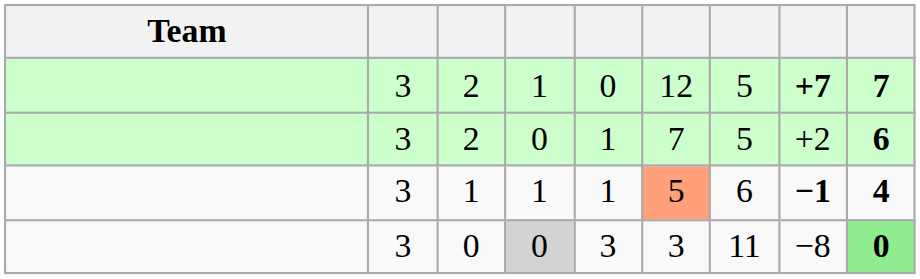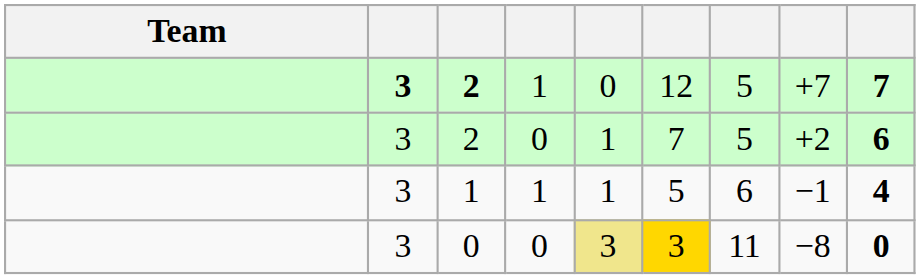(403, 84) normal -> (403, 84) bold
(471, 84) normal -> (471, 84) bold
(813, 84) bold -> (813, 84) normal
(676, 191) lightsalmon background -> (676, 191) no background
(813, 191) bold -> (813, 191) normal
(540, 245) lightgrey background -> (540, 245) no background
(608, 245) no background -> (608, 245) khaki background
(676, 245) no background -> (676, 245) gold background
(881, 245) lightgreen background -> (881, 245) no background
